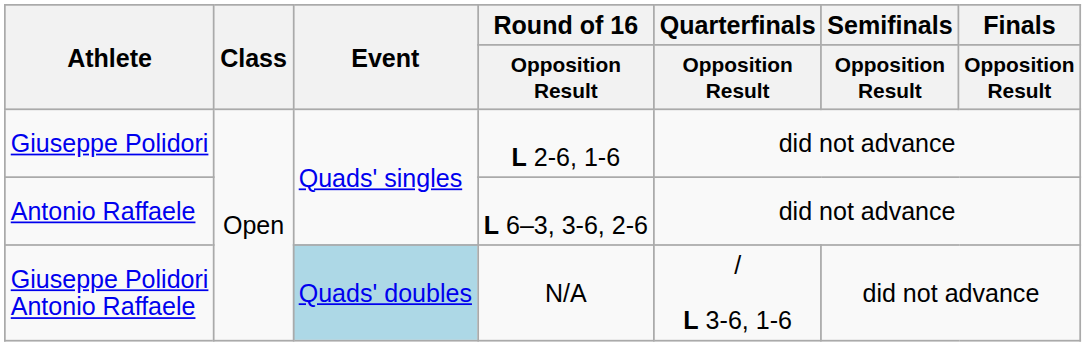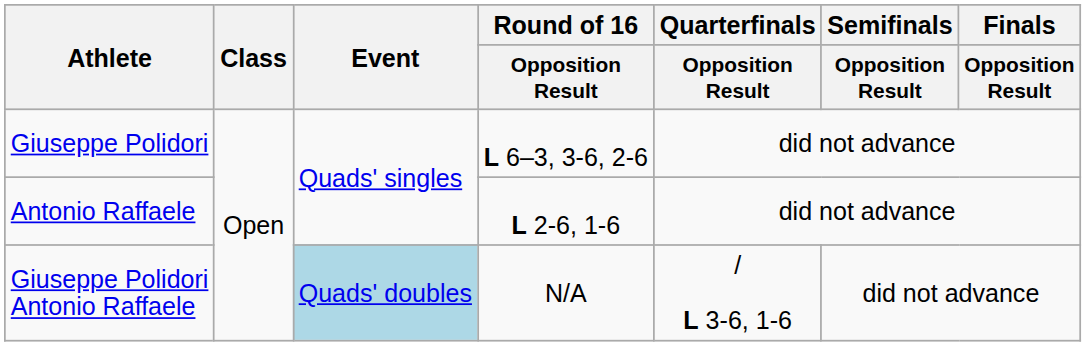(566, 158) L 2-6, 1-6 -> (566, 158) L 6–3, 3-6, 2-6
(566, 225) L 6–3, 3-6, 2-6 -> (566, 225) L 2-6, 1-6
